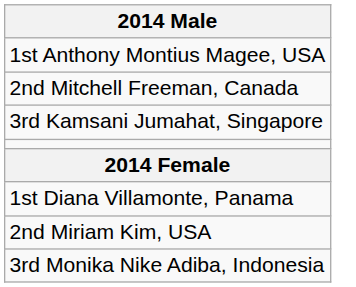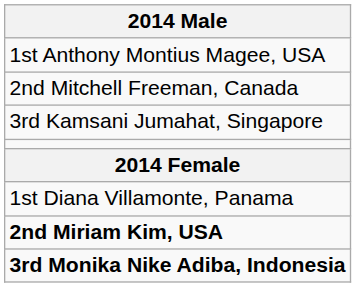(110, 232) normal -> (116, 232) bold
(167, 265) normal -> (178, 265) bold
